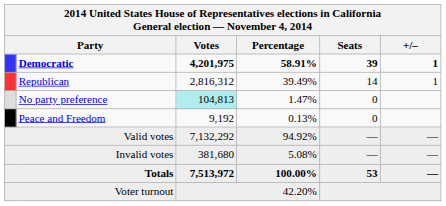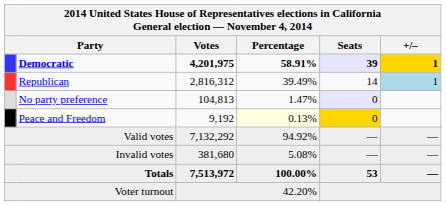(372, 63) no background -> (372, 63) lavender background
(435, 63) no background -> (435, 63) gold background
(435, 81) no background -> (435, 81) lightblue background
(216, 100) paleturquoise background -> (216, 100) no background
(375, 100) no background -> (375, 100) lavender background
(303, 118) no background -> (303, 118) lightyellow background
(375, 118) no background -> (375, 118) gold background
